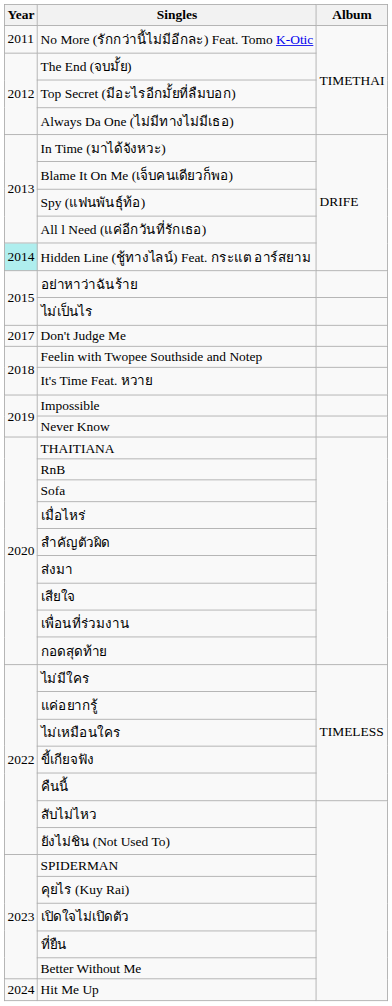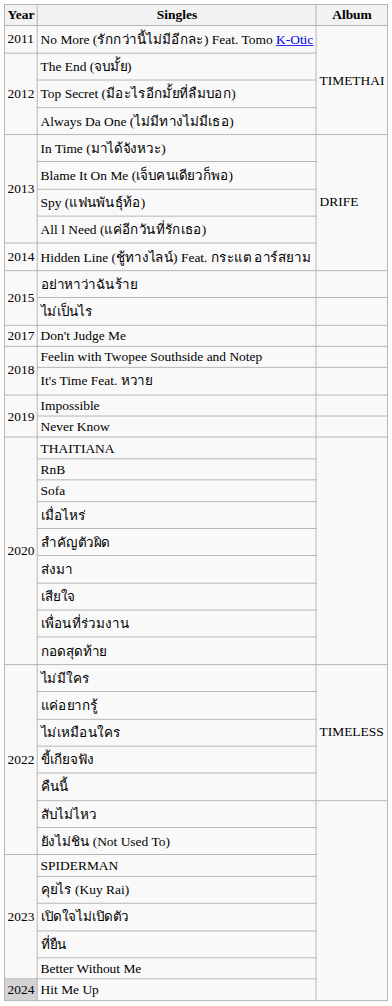(21, 256) paleturquoise background -> (21, 256) no background
(21, 989) no background -> (21, 989) lightgrey background
